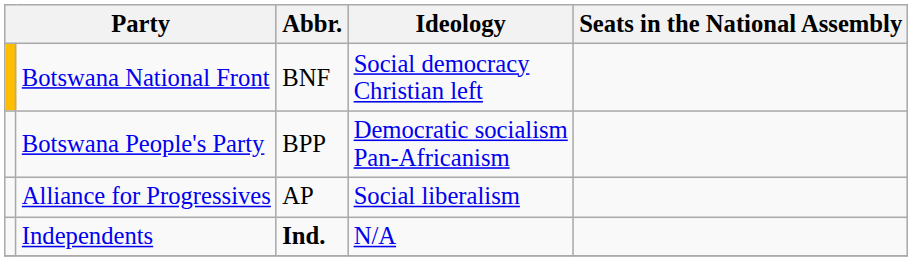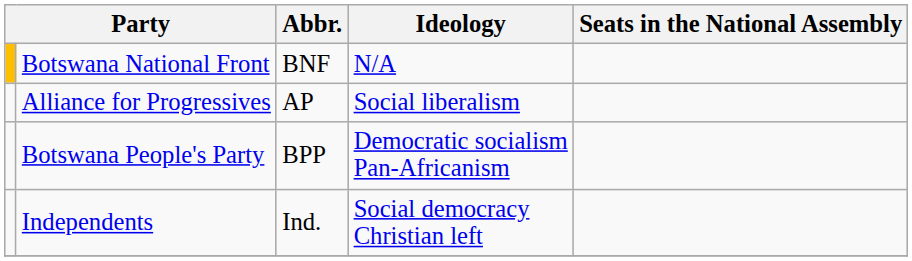(442, 76) Social democracy Christian left -> (375, 63) N/A
rows swapped: (146, 196) <-> (143, 143)
(304, 235) bold -> (302, 221) normal
(375, 235) N/A -> (442, 221) Social democracy Christian left
